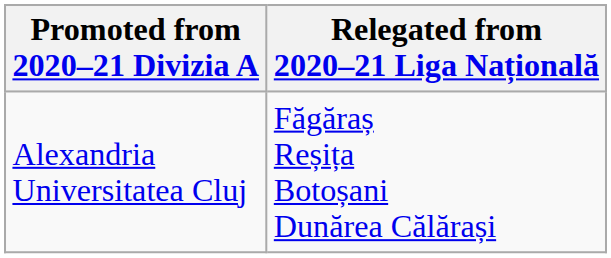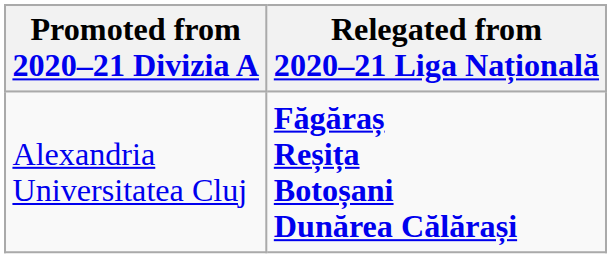(385, 171) normal -> (395, 171) bold
